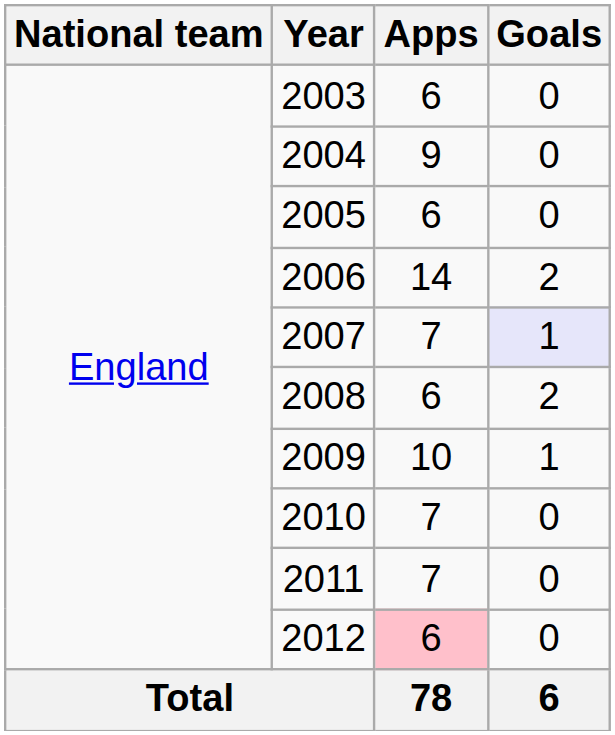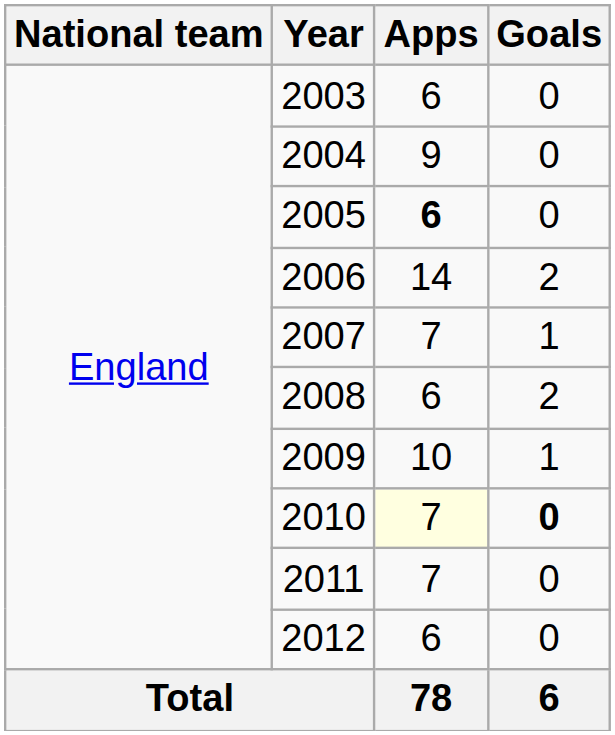(431, 215) normal -> (431, 215) bold
(549, 336) lavender background -> (549, 336) no background
(431, 517) no background -> (431, 517) lightyellow background
(549, 517) normal -> (549, 517) bold
(431, 638) pink background -> (431, 638) no background
